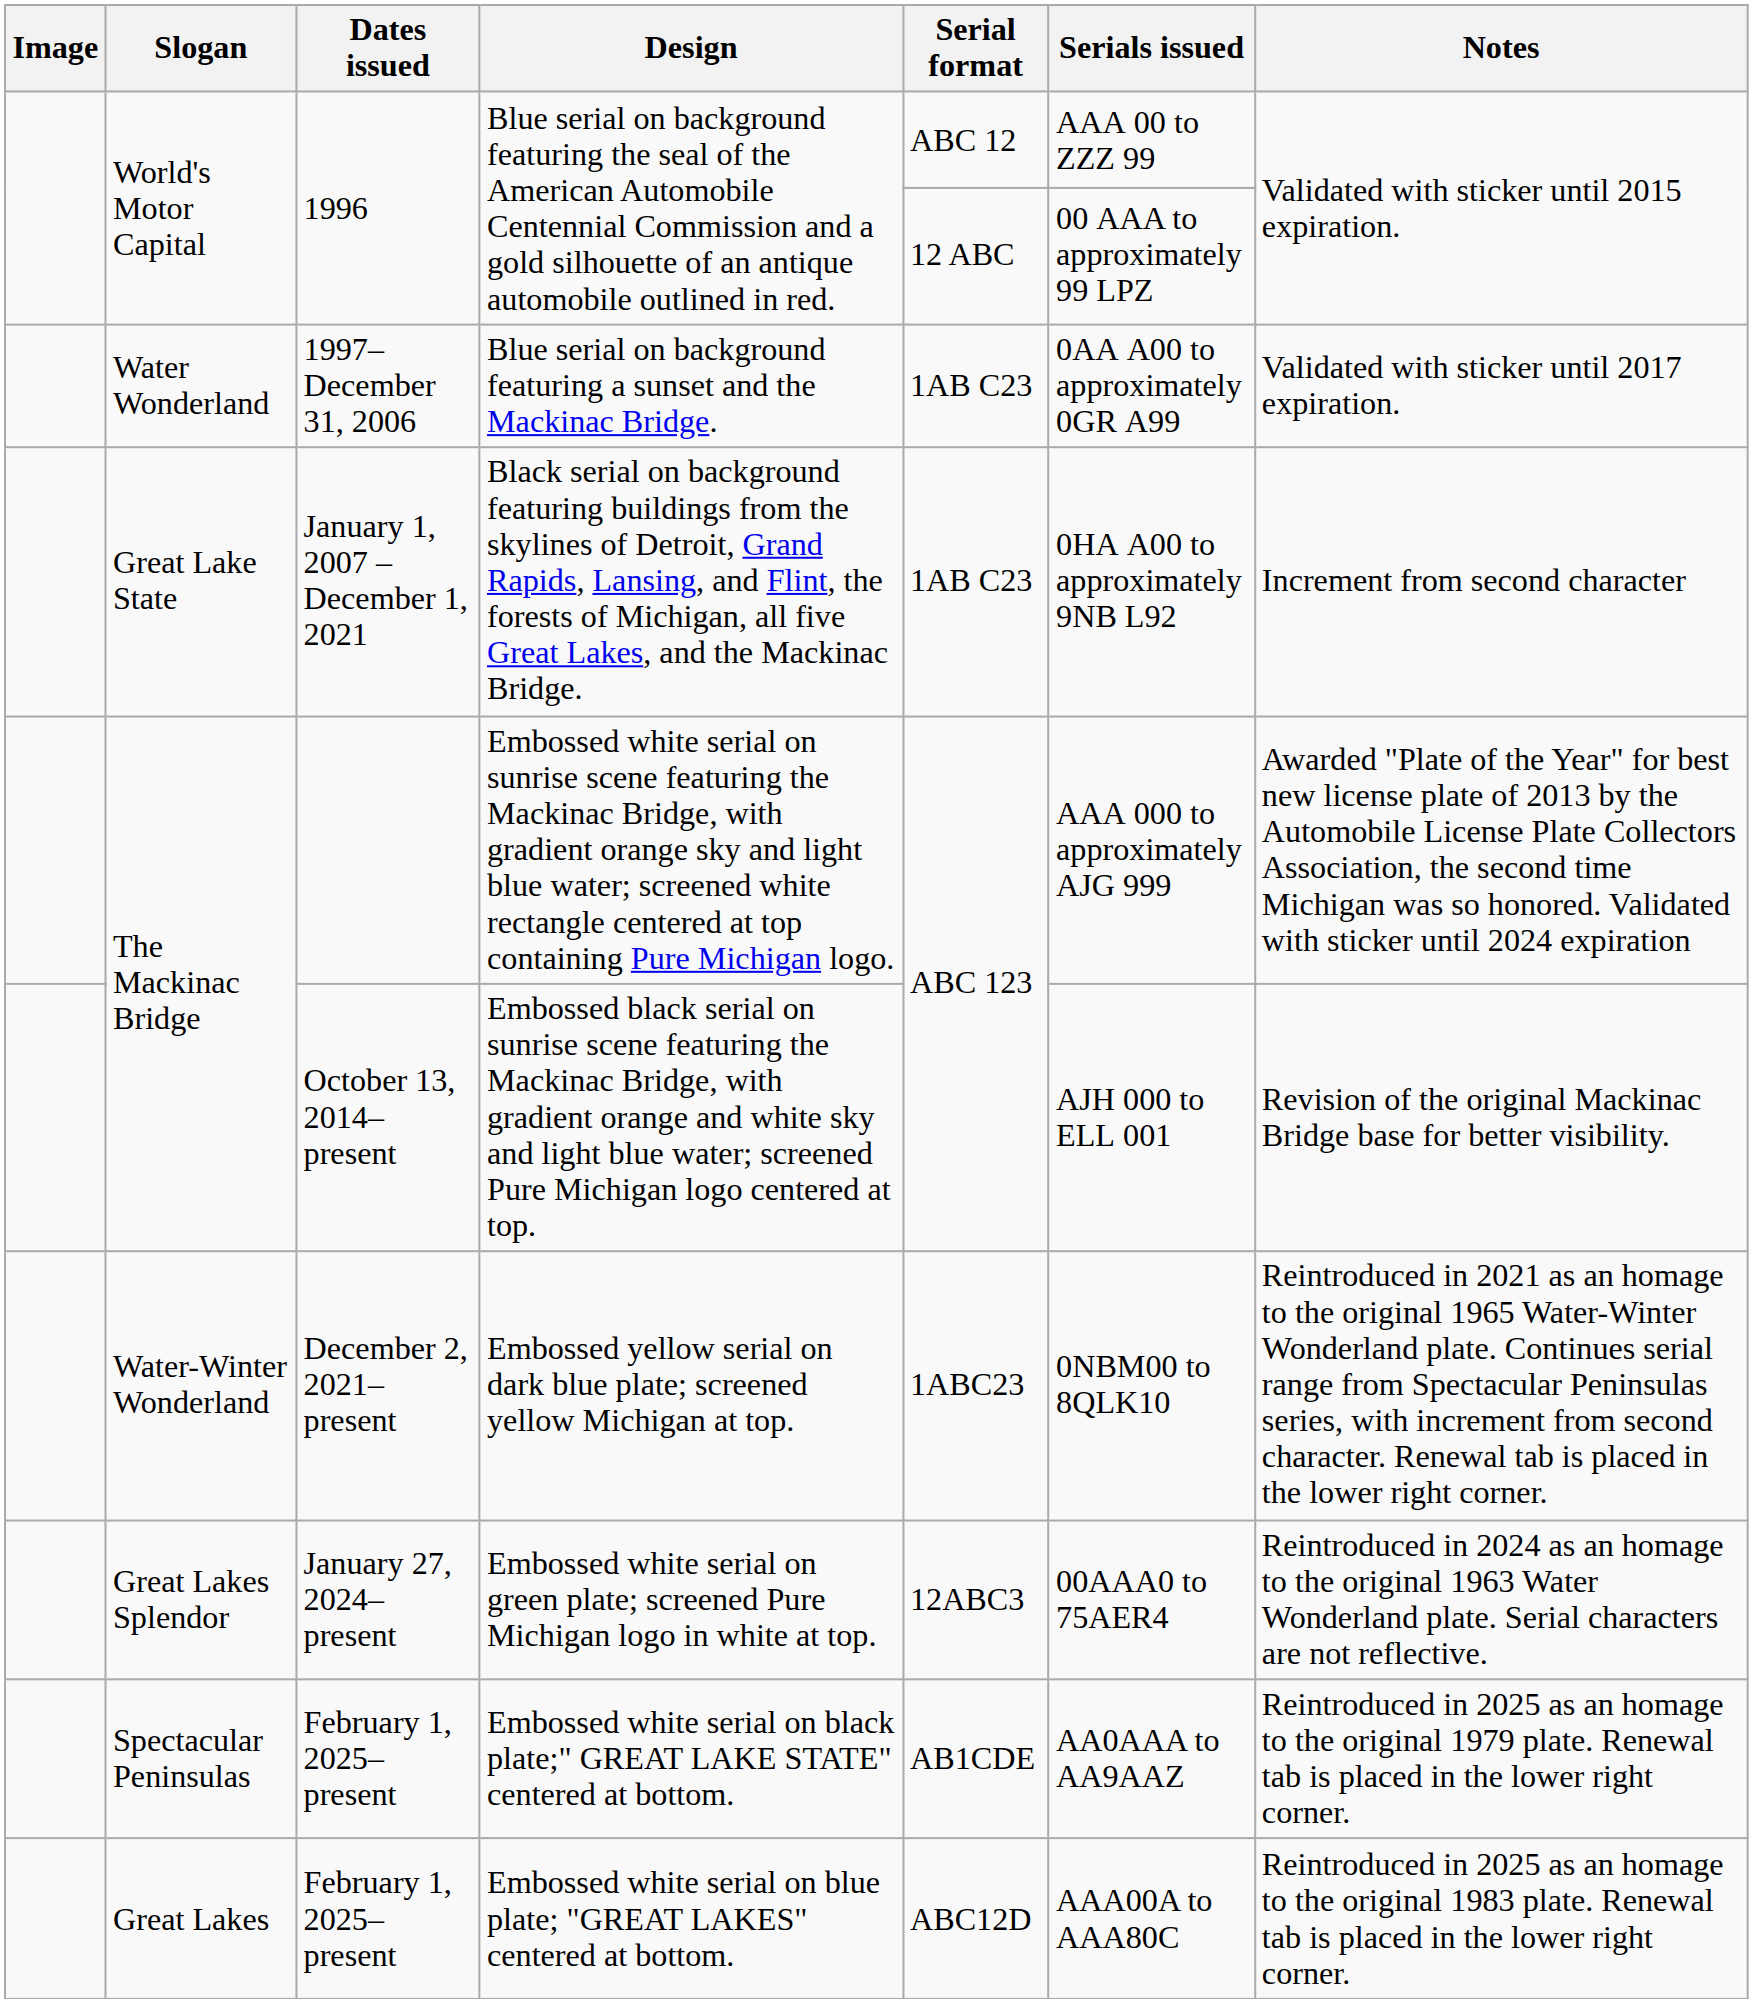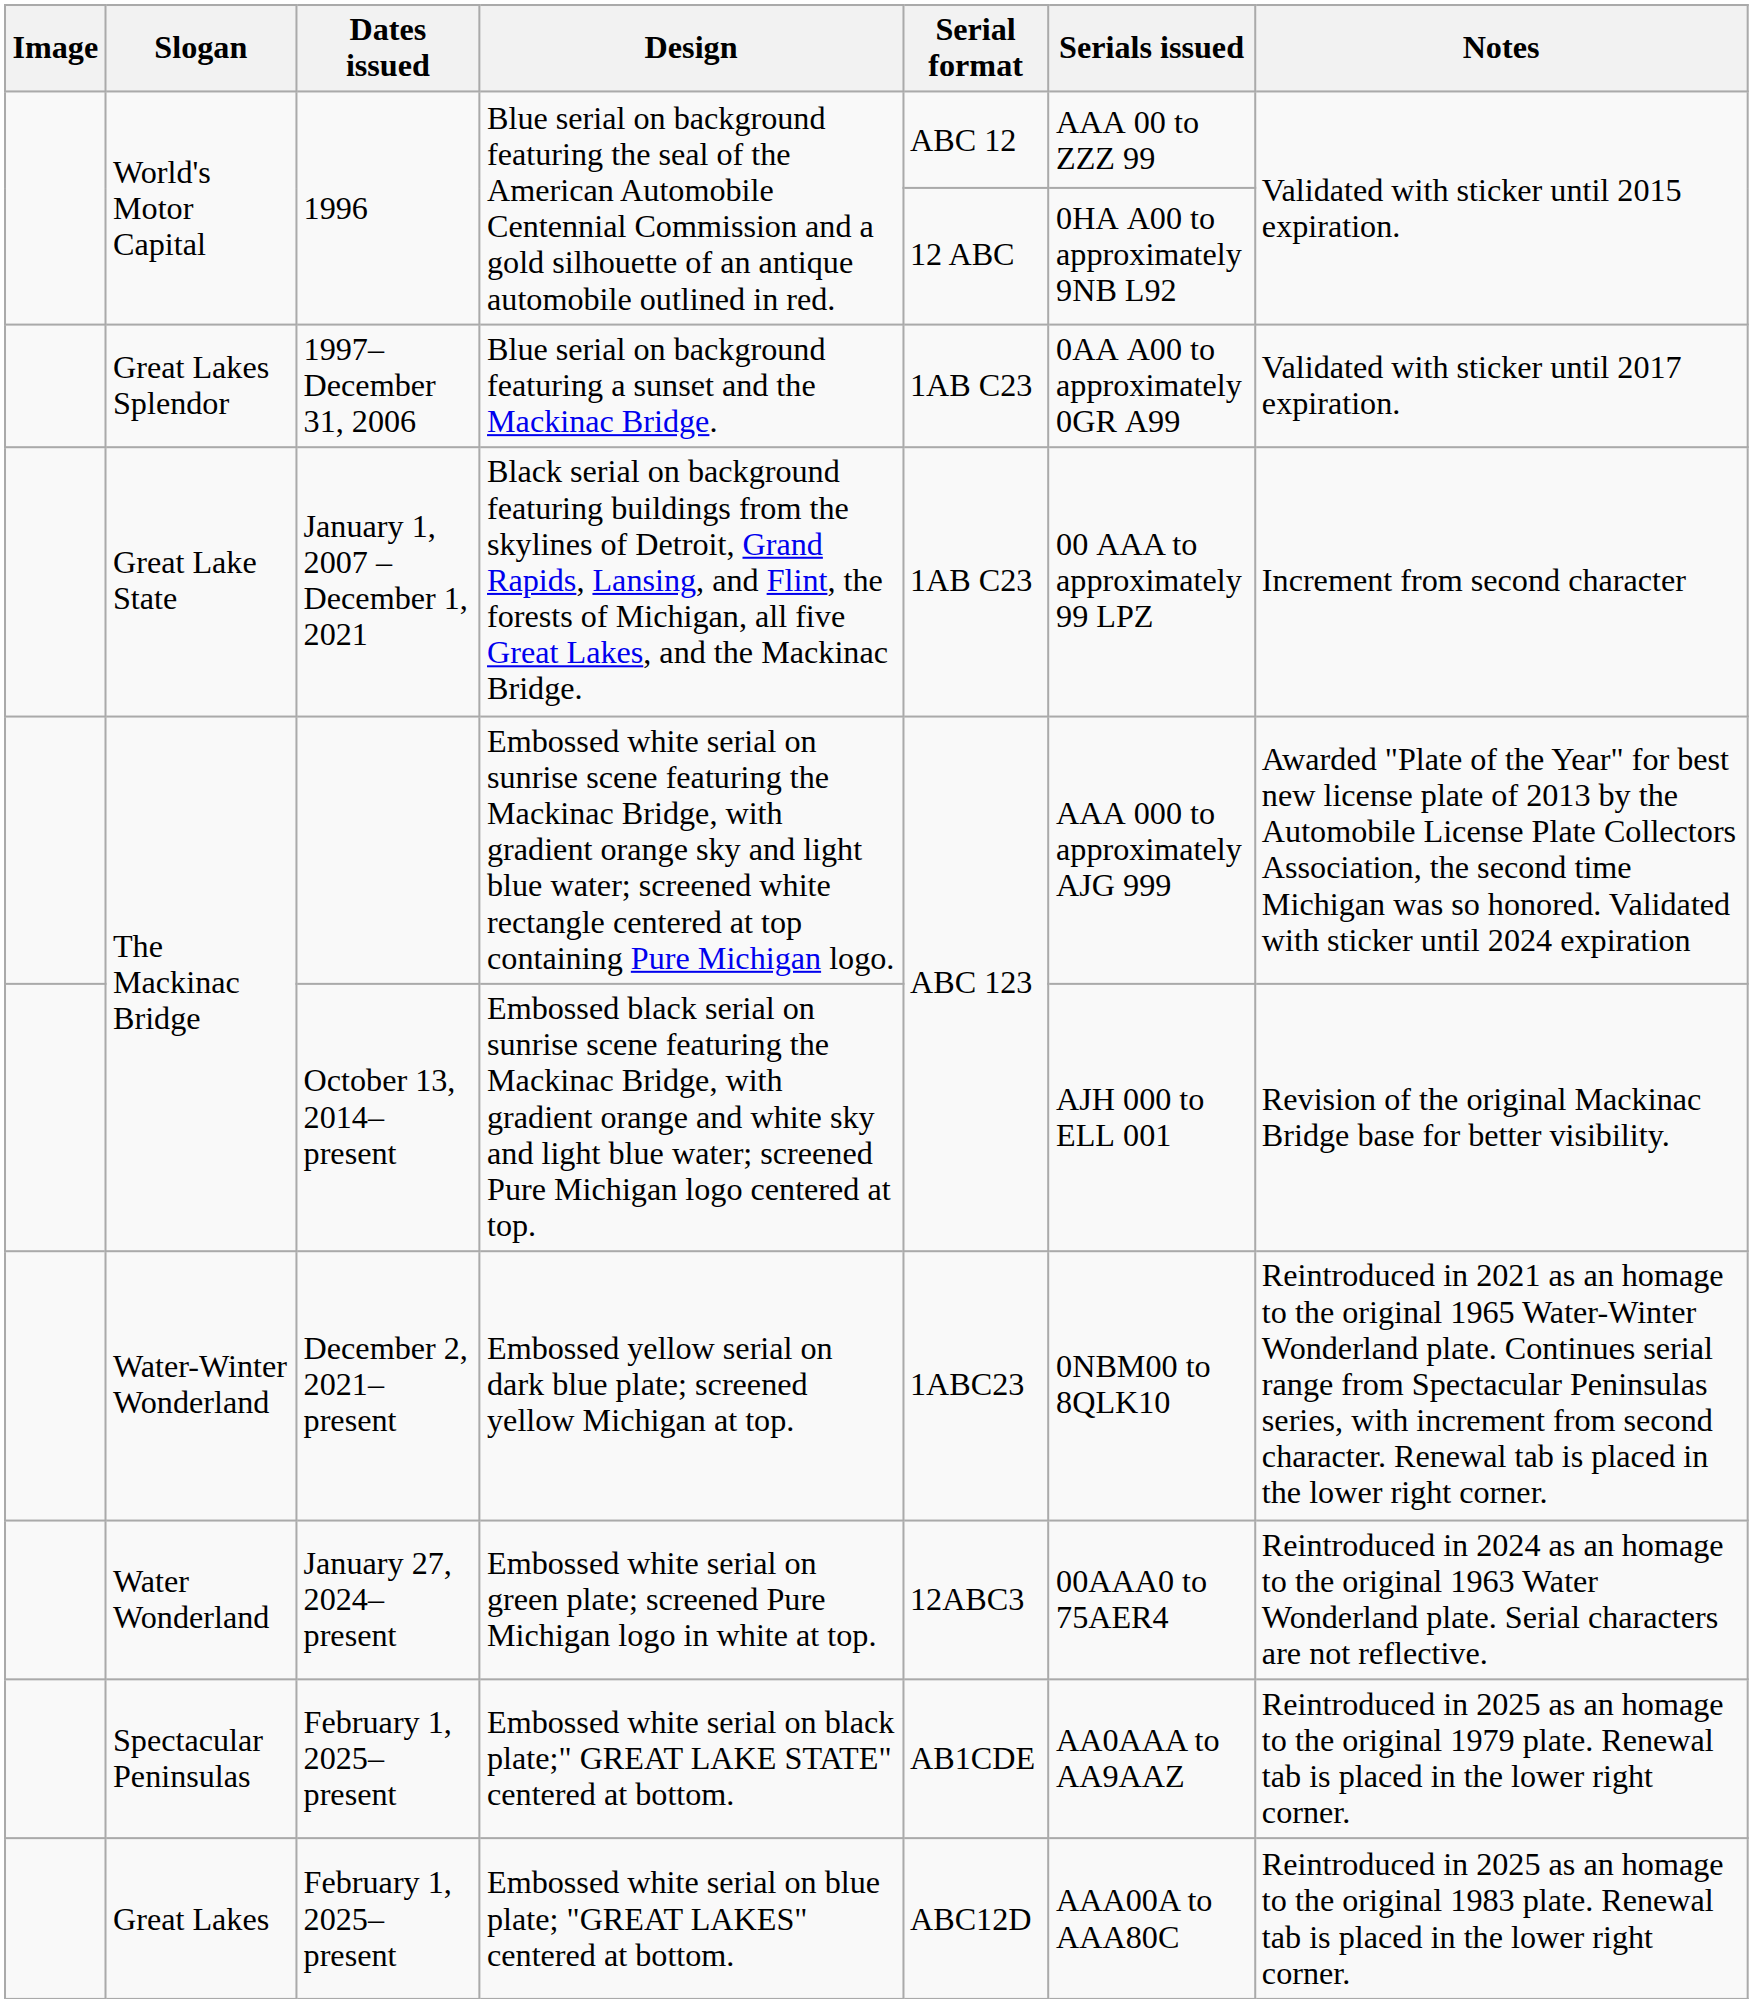(1149, 255) 00 AAA to approximately 99 LPZ -> (1149, 255) 0HA A00 to approximately 9NB L92
(191, 385) Water Wonderland -> (191, 385) Great Lakes Splendor
(1149, 580) 0HA A00 to approximately 9NB L92 -> (1149, 580) 00 AAA to approximately 99 LPZ
(191, 1599) Great Lakes Splendor -> (191, 1599) Water Wonderland
